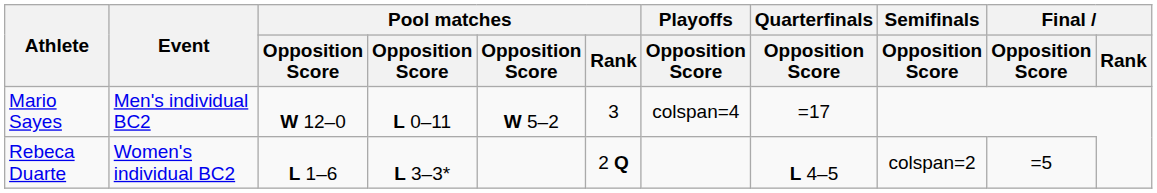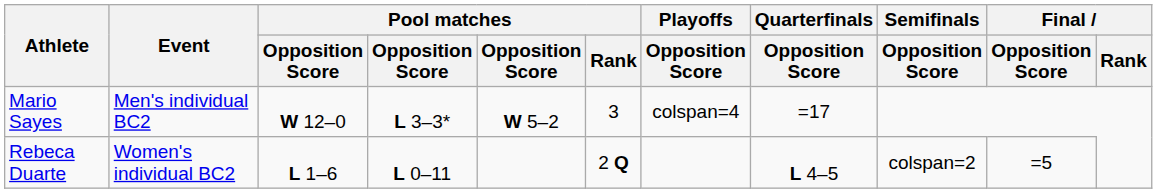(422, 122) L 0–11 -> (422, 122) L 3–3*
(422, 174) L 3–3* -> (422, 174) L 0–11
